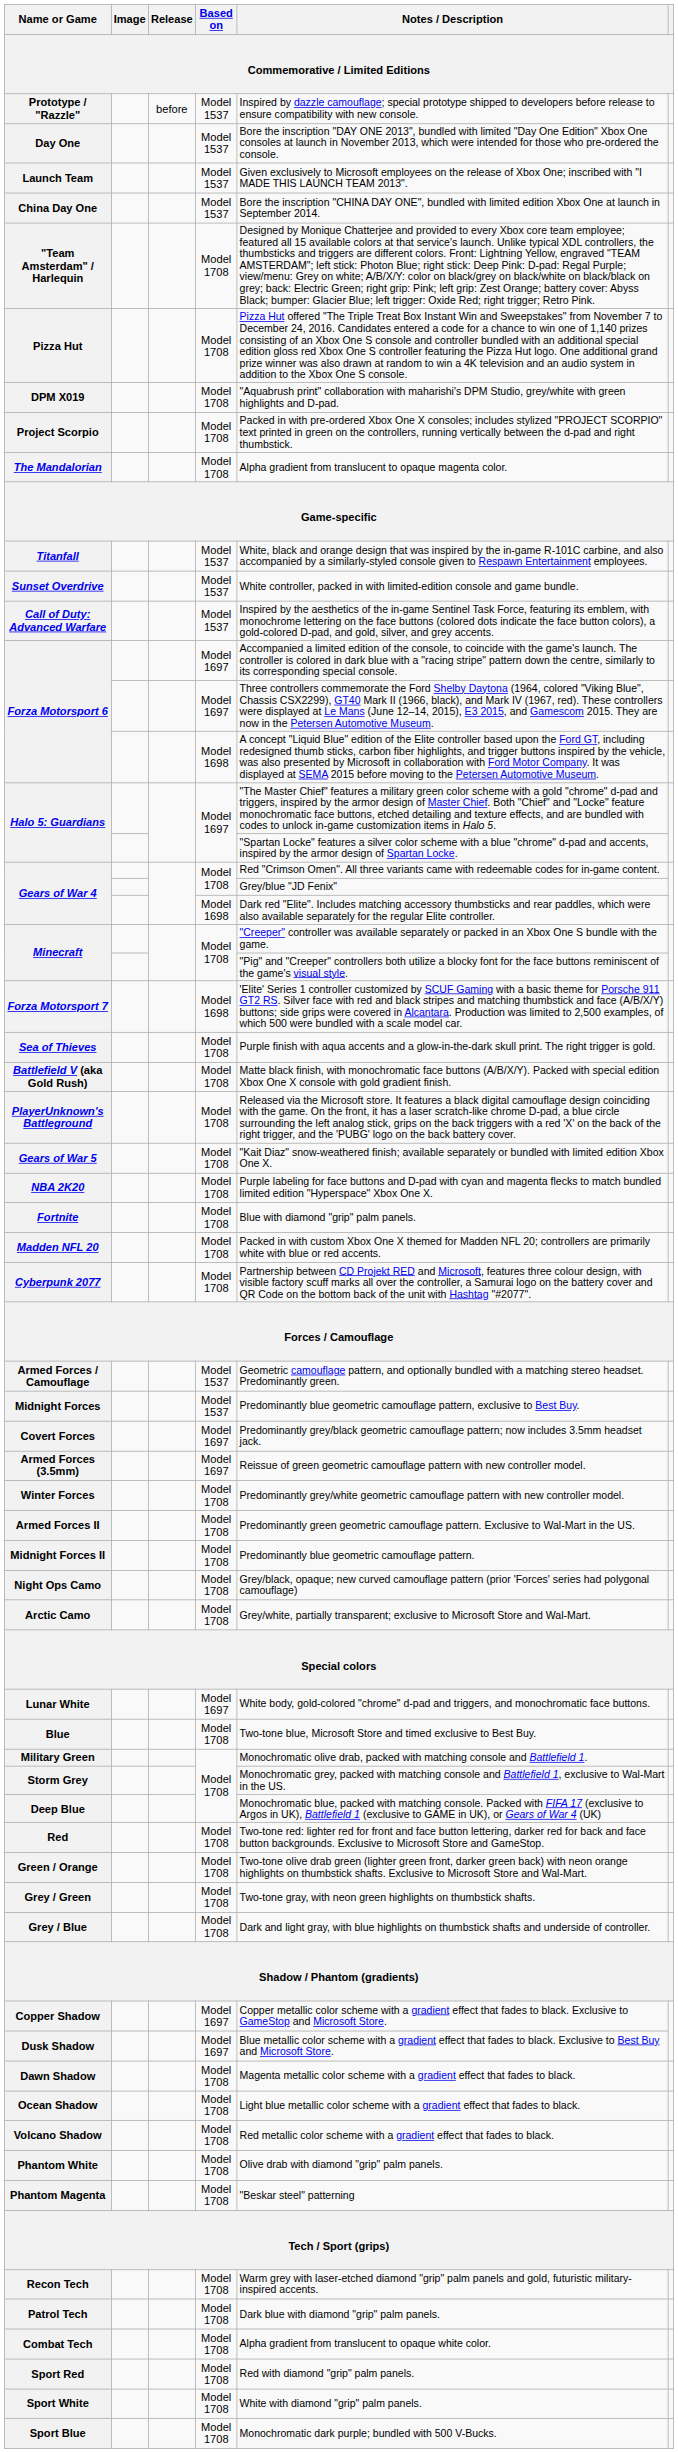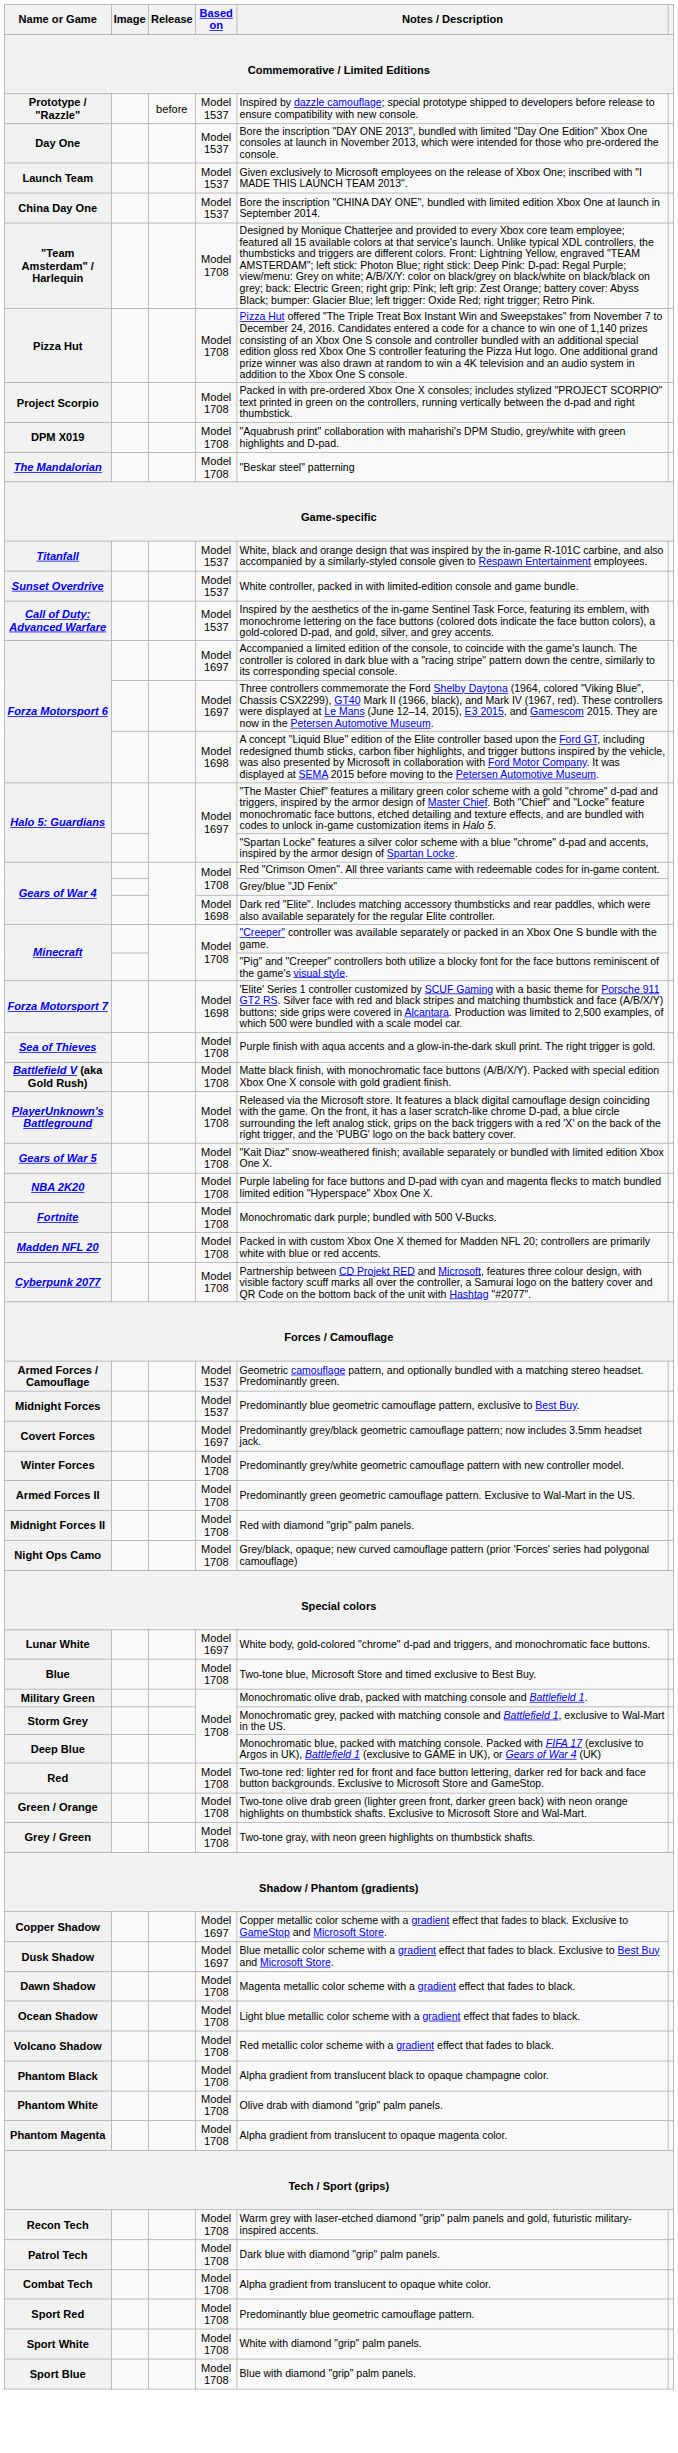rows swapped: (58, 433) <-> (58, 398)
(373, 468) Alpha gradient from translucent to opaque magenta color. -> (297, 468) "Beskar steel" patterning
(328, 1218) Blue with diamond "grip" palm panels. -> (368, 1218) Monochromatic dark purple; bundled with 500 V-Bucks.
- row: (58, 1466)
(357, 1556) Predominantly blue geometric camouflage pattern. -> (327, 1526) Red with diamond "grip" palm panels.
- row: (58, 1615)
- row: (58, 1927)
+ row: (58, 2076)
(297, 2196) "Beskar steel" patterning -> (373, 2136) Alpha gradient from translucent to opaque magenta color.
(327, 2374) Red with diamond "grip" palm panels. -> (357, 2315) Predominantly blue geometric camouflage pattern.
(368, 2434) Monochromatic dark purple; bundled with 500 V-Bucks. -> (328, 2374) Blue with diamond "grip" palm panels.
